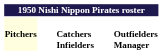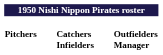(21, 34) lightyellow background -> (21, 34) no background
